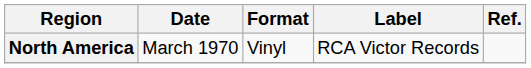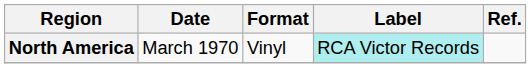(398, 47) no background -> (398, 47) paleturquoise background
